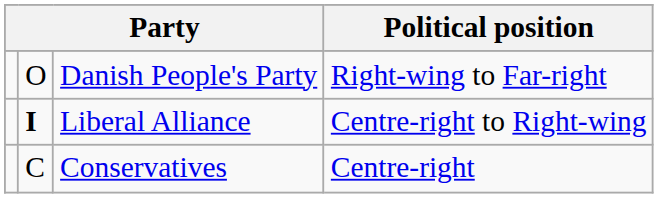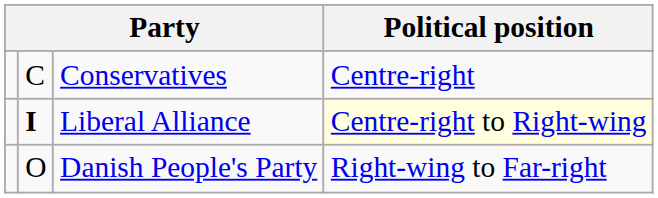rows swapped: (144, 167) <-> (189, 74)
(489, 121) no background -> (489, 121) lightyellow background
